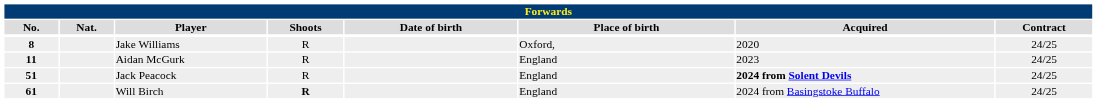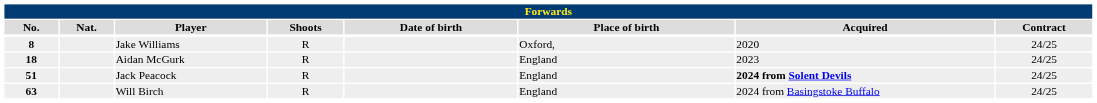(31, 59) 11 -> (31, 59) 18
(31, 91) 61 -> (31, 91) 63
(306, 91) bold -> (306, 91) normal
